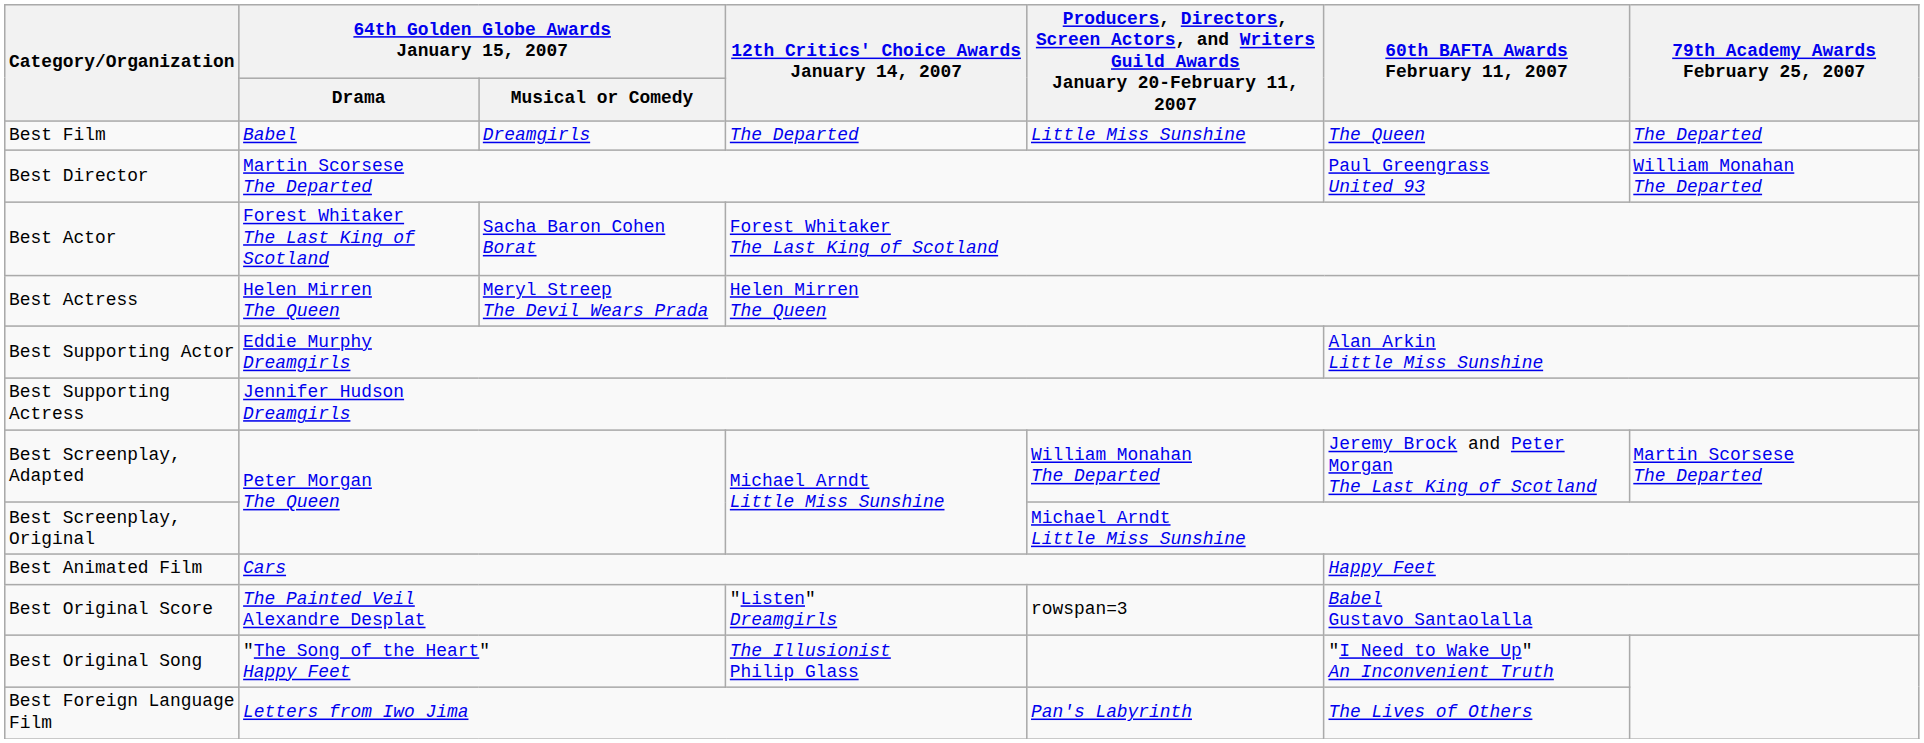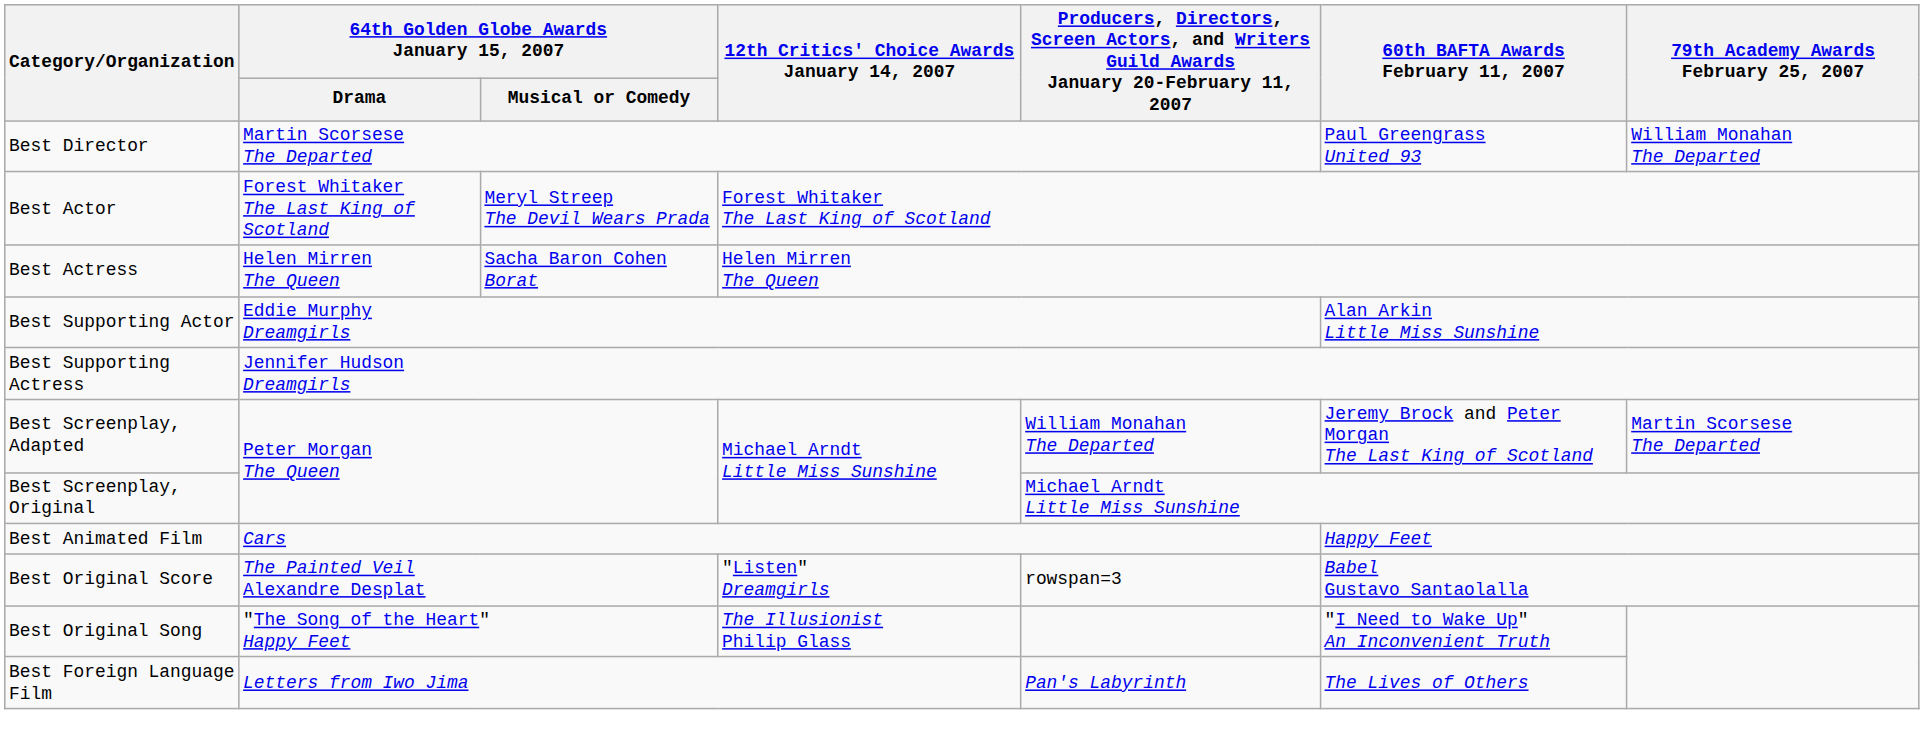- row: (57, 135)
(574, 238) Sacha Baron Cohen Borat -> (597, 208) Meryl Streep The Devil Wears Prada
(596, 300) Meryl Streep The Devil Wears Prada -> (576, 270) Sacha Baron Cohen Borat
